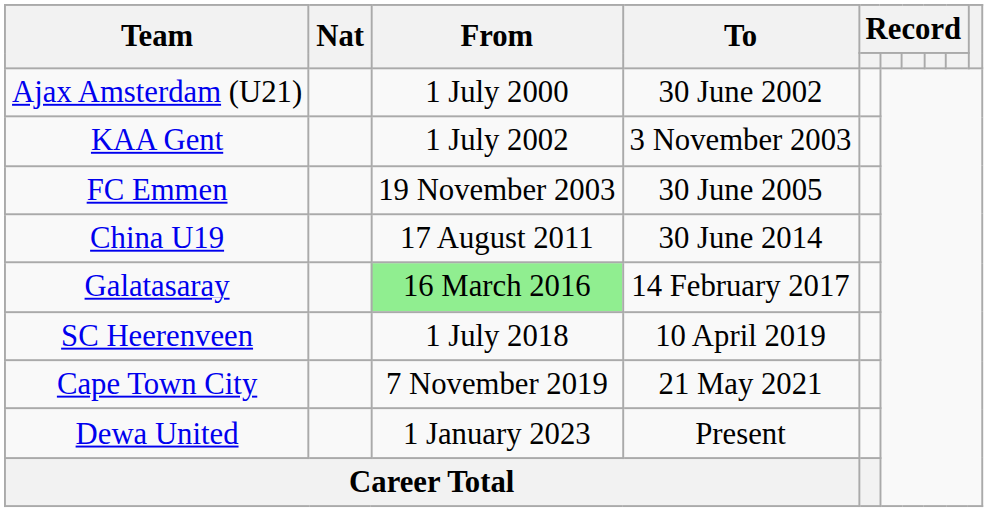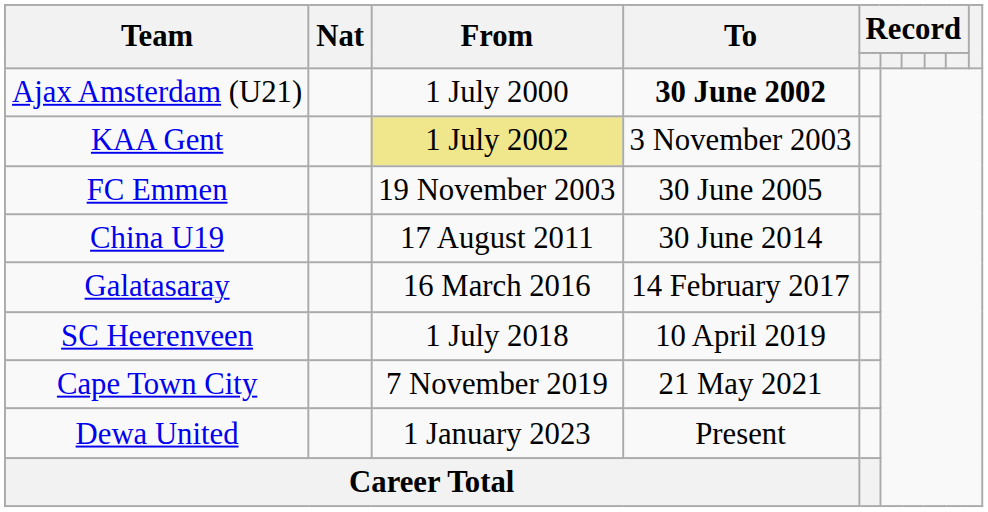(740, 91) normal -> (740, 91) bold
(497, 140) no background -> (497, 140) khaki background
(497, 286) lightgreen background -> (497, 286) no background
